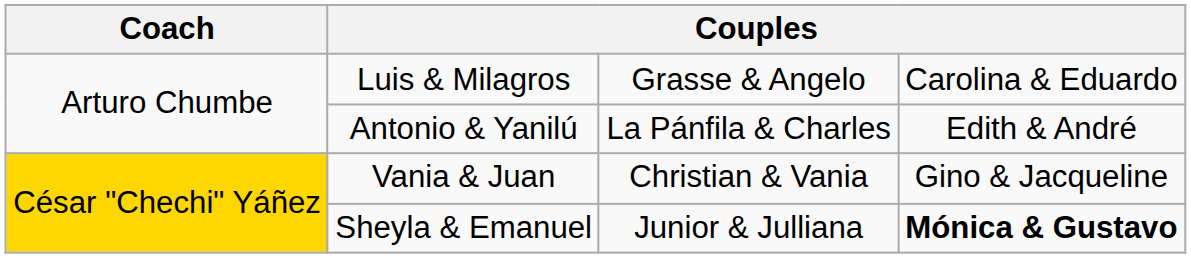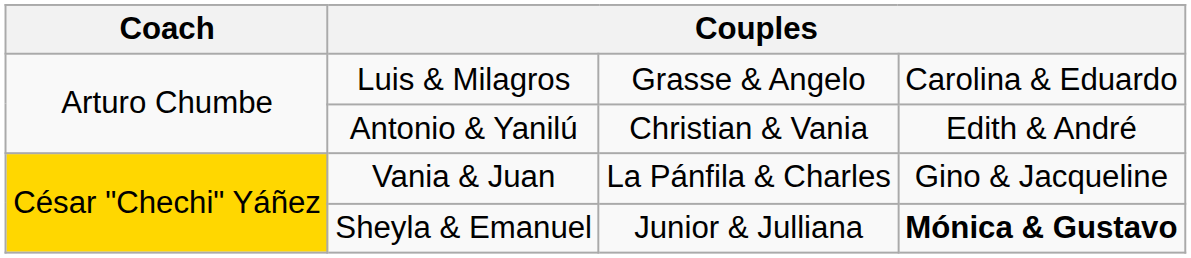(749, 128) La Pánfila & Charles -> (749, 128) Christian & Vania
(749, 177) Christian & Vania -> (749, 177) La Pánfila & Charles
